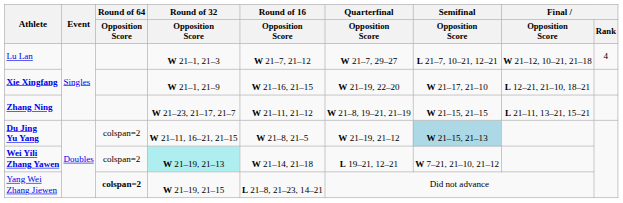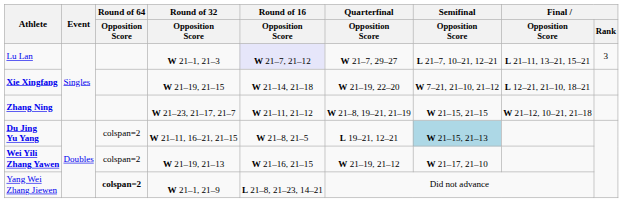(282, 62) no background -> (282, 62) lavender background
(547, 62) W 21–12, 10–21, 21–18 -> (547, 62) L 21–11, 13–21, 15–21
(606, 56) 4 -> (606, 56) 3
(194, 87) W 21–1, 21–9 -> (194, 87) W 21–19, 21–15
(282, 87) W 21–16, 21–15 -> (282, 87) W 21–14, 21–18
(457, 87) W 21–17, 21–10 -> (457, 87) W 7–21, 21–10, 21–12
(547, 113) L 21–11, 13–21, 15–21 -> (547, 113) W 21–12, 10–21, 21–18
(369, 139) W 21–19, 21–12 -> (369, 139) L 19–21, 12–21
(194, 164) paleturquoise background -> (194, 164) no background
(282, 164) W 21–14, 21–18 -> (282, 164) W 21–16, 21–15
(369, 164) L 19–21, 12–21 -> (369, 164) W 21–19, 21–12
(457, 164) W 7–21, 21–10, 21–12 -> (457, 164) W 21–17, 21–10
(194, 190) W 21–19, 21–15 -> (194, 190) W 21–1, 21–9
